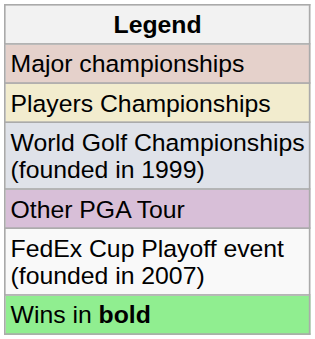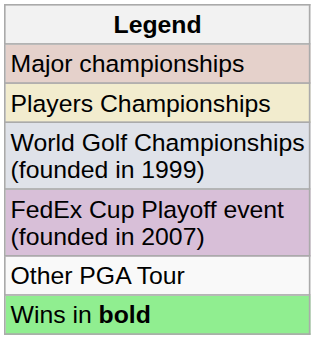(98, 209) Other PGA Tour -> (147, 223) FedEx Cup Playoff event (founded in 2007)
(147, 262) FedEx Cup Playoff event (founded in 2007) -> (98, 276) Other PGA Tour
